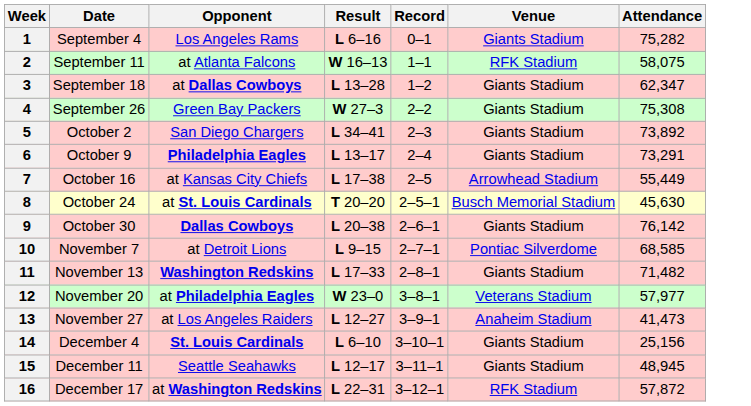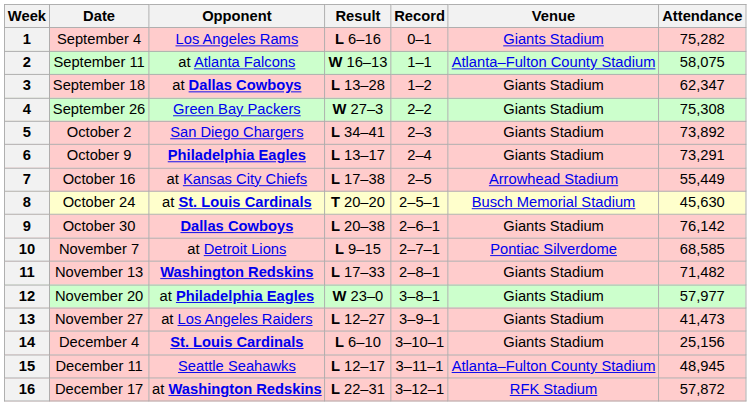(533, 62) RFK Stadium -> (554, 62) Atlanta–Fulton County Stadium
(533, 296) Veterans Stadium -> (554, 296) Giants Stadium
(533, 319) Anaheim Stadium -> (554, 319) Giants Stadium
(533, 366) Giants Stadium -> (554, 366) Atlanta–Fulton County Stadium
